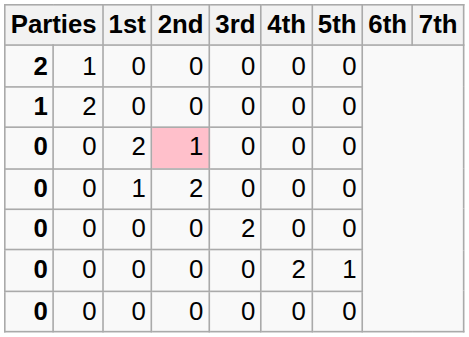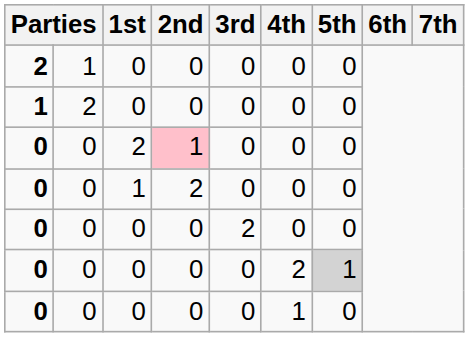(349, 270) no background -> (349, 270) lightgrey background
(299, 310) 0 -> (299, 310) 1
